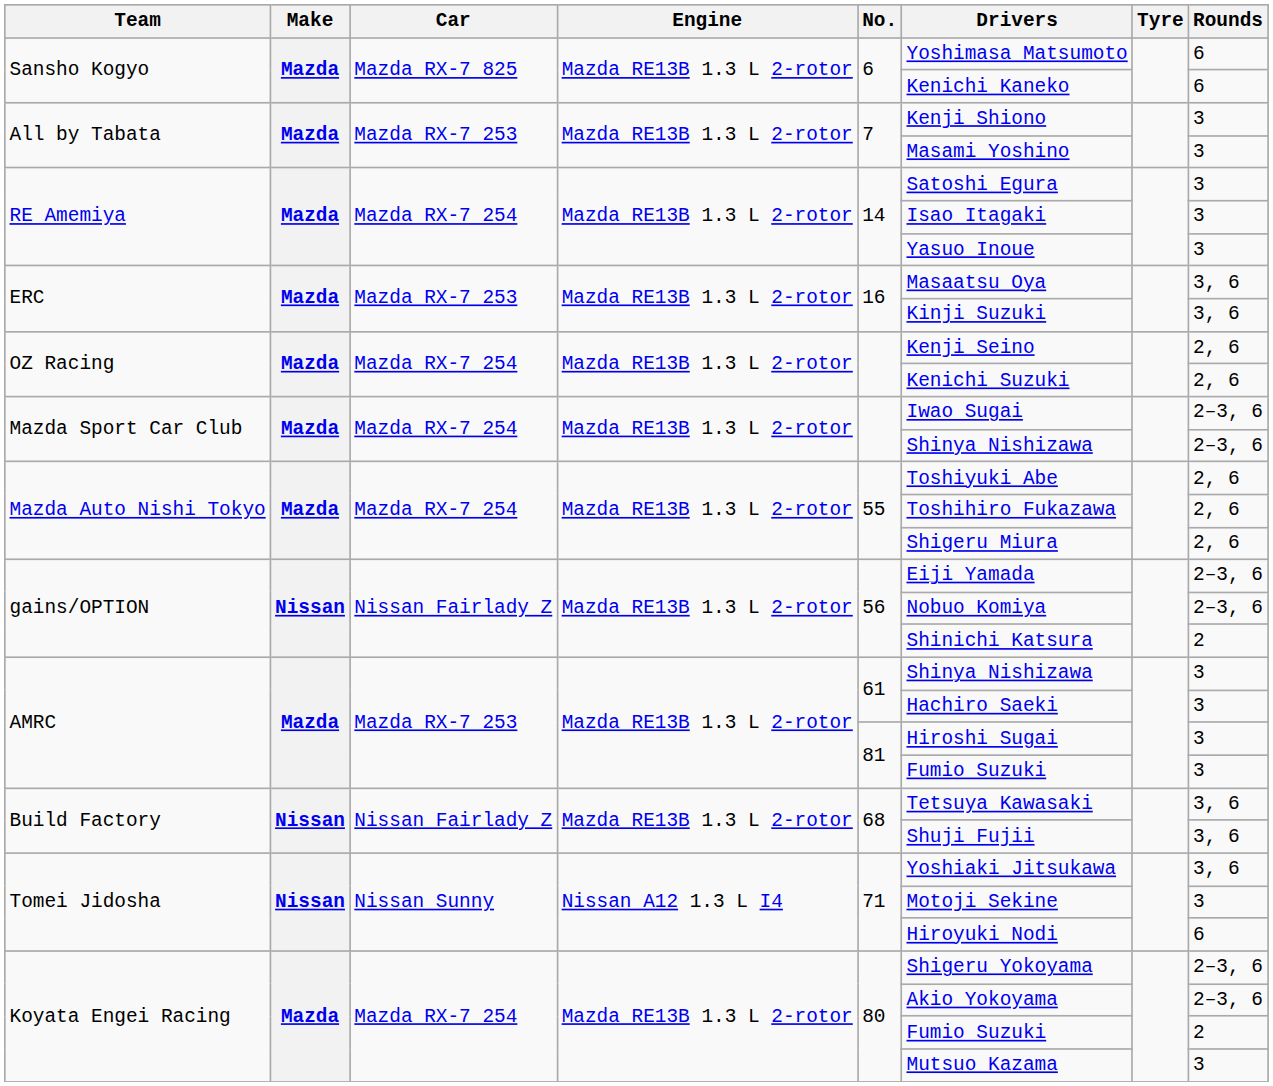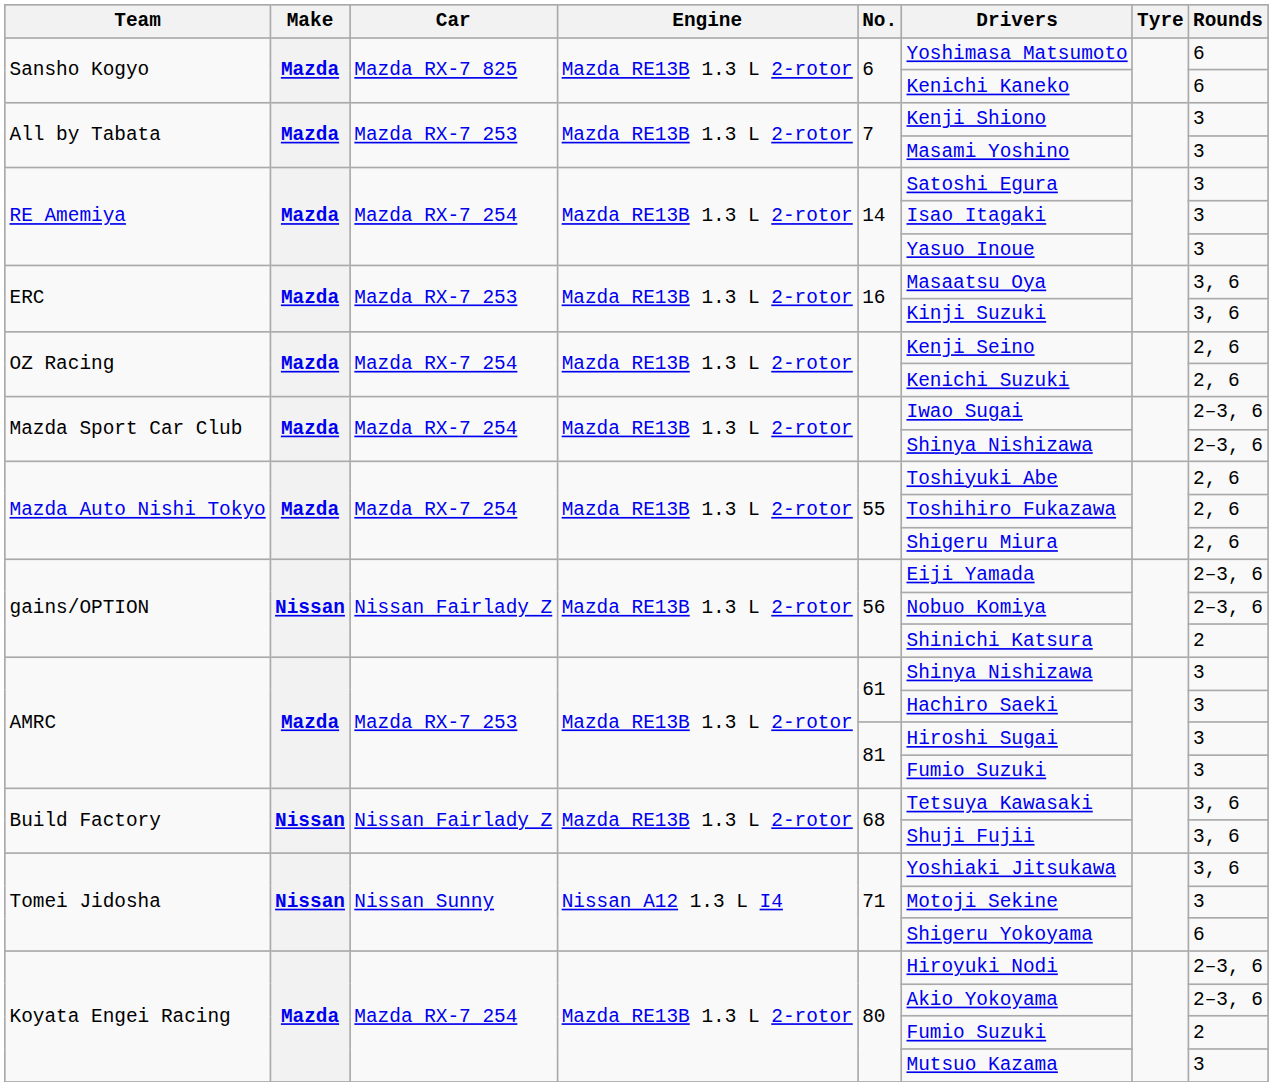(982, 934) Hiroyuki Nodi -> (1000, 934) Shigeru Yokoyama
(1000, 967) Shigeru Yokoyama -> (982, 967) Hiroyuki Nodi
